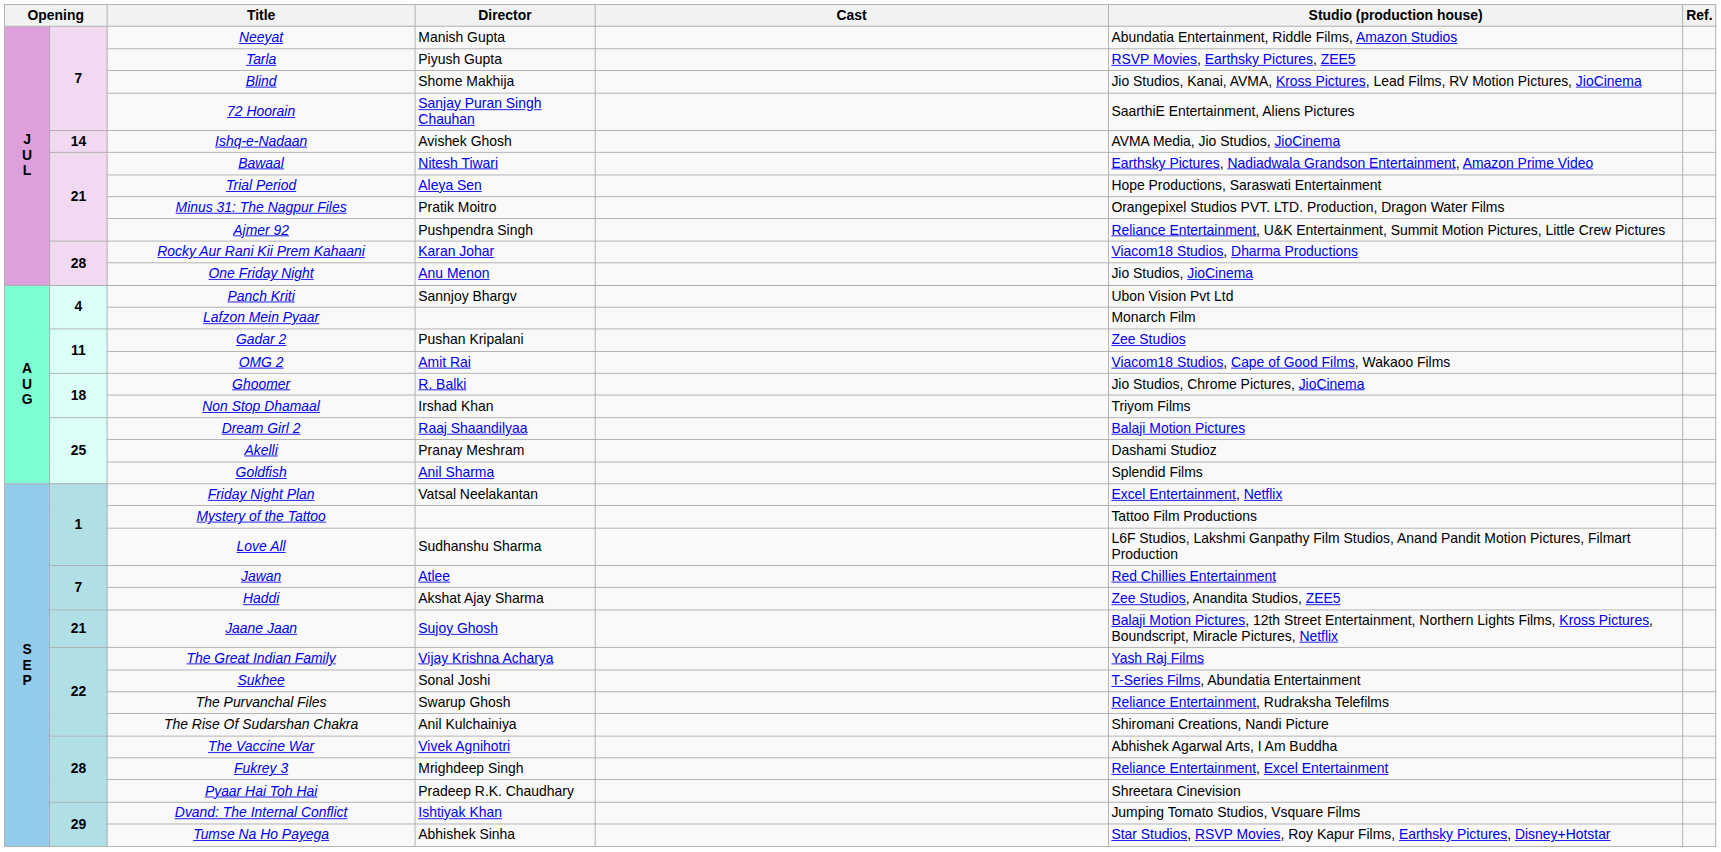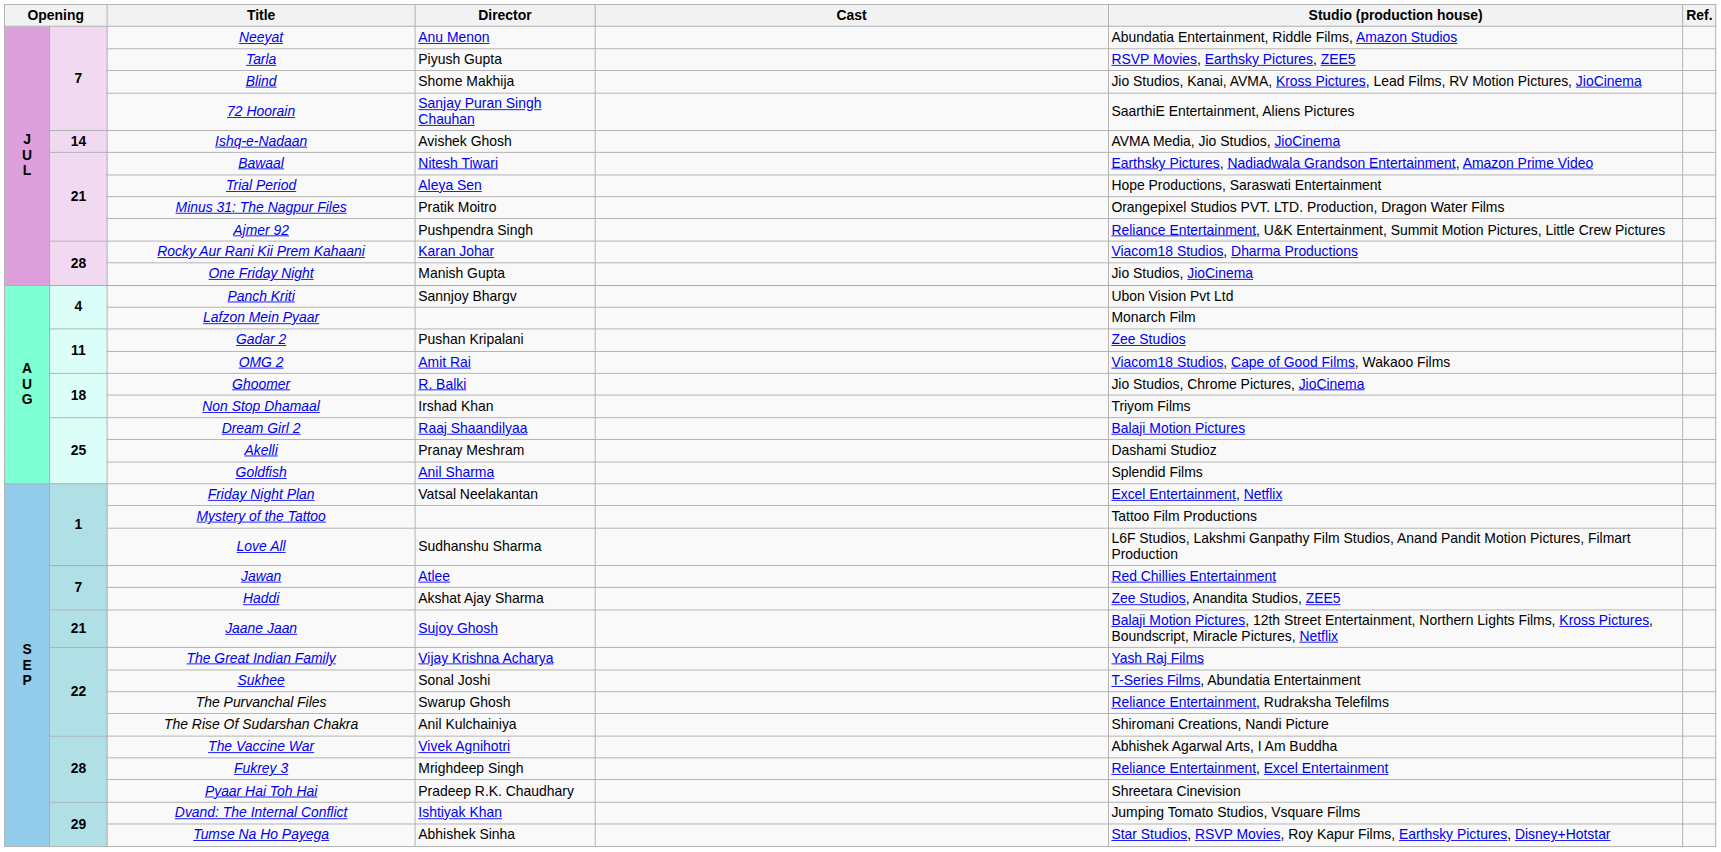(462, 37) Manish Gupta -> (454, 37) Anu Menon
(454, 274) Anu Menon -> (462, 274) Manish Gupta
